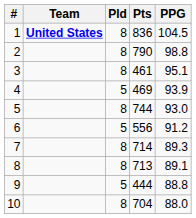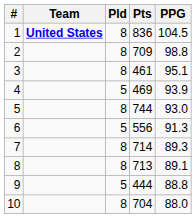(142, 52) 790 -> (142, 52) 709
(176, 128) 91.2 -> (176, 128) 91.3
